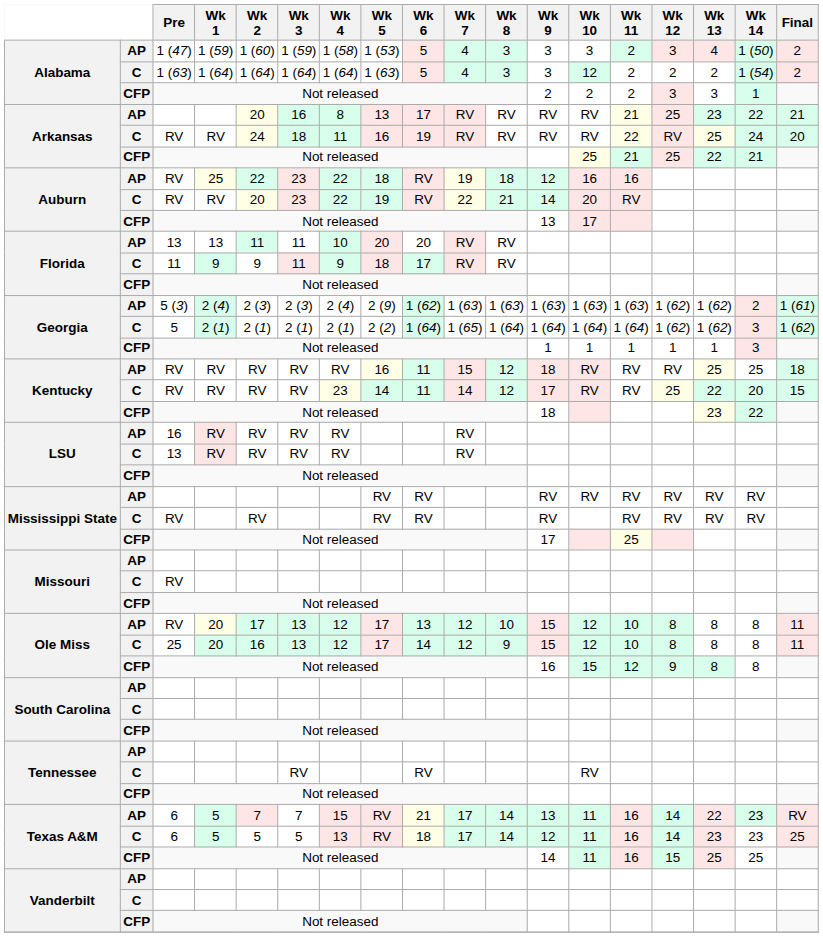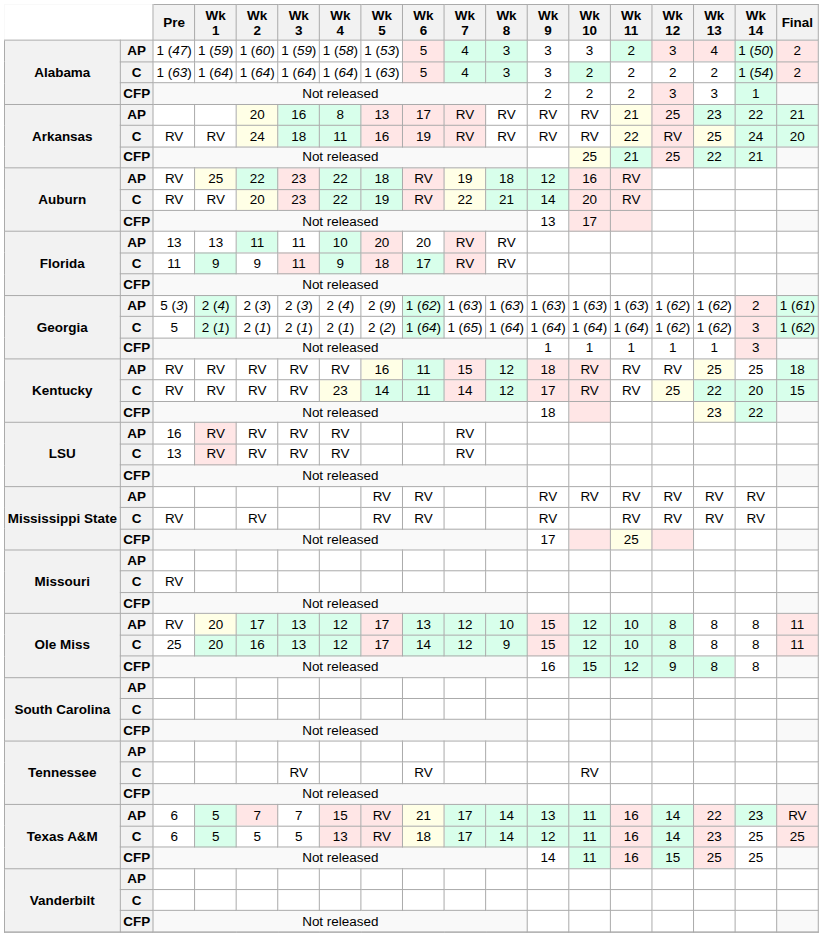(590, 72) 12 -> (590, 72) 2
(631, 178) 16 -> (631, 178) RV
(756, 836) 23 -> (756, 836) 25
